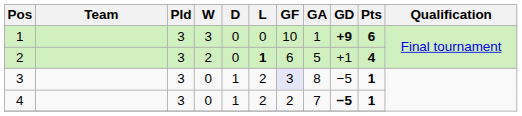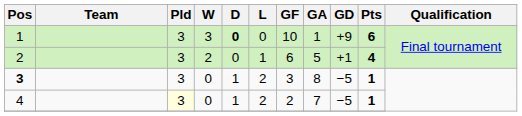(235, 36) normal -> (235, 36) bold
(344, 36) bold -> (344, 36) normal
(263, 57) bold -> (263, 57) normal
(20, 79) normal -> (20, 79) bold
(290, 79) lavender background -> (290, 79) no background
(181, 100) no background -> (181, 100) lightyellow background
(344, 100) bold -> (344, 100) normal
